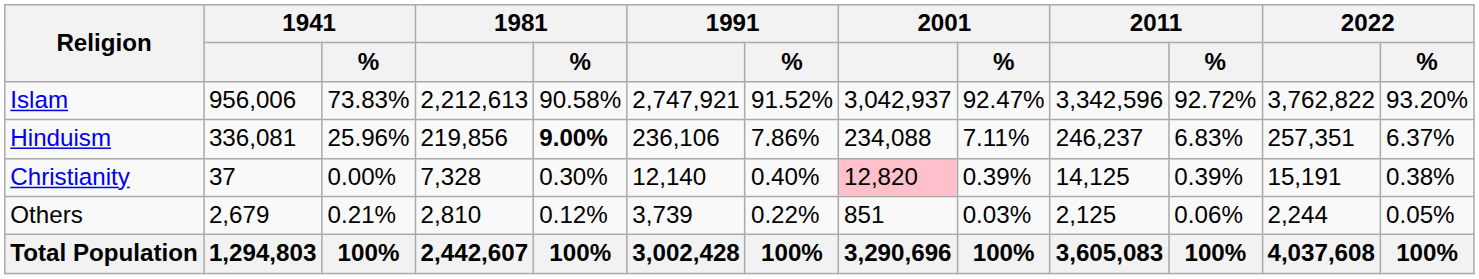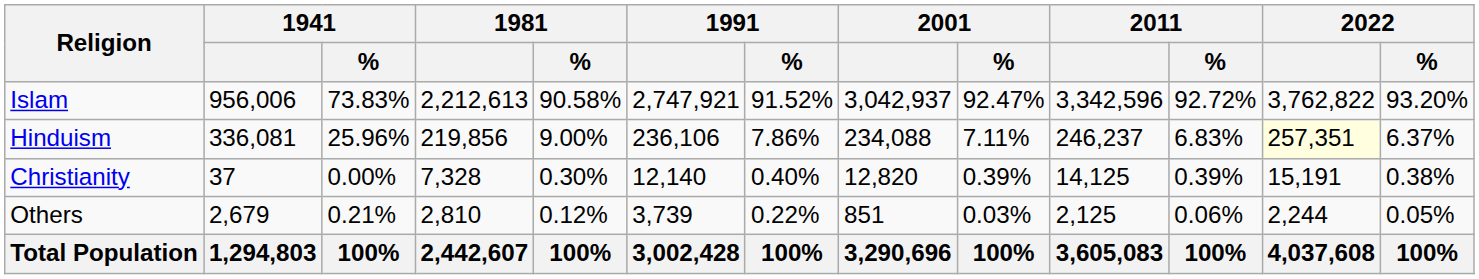(574, 138) bold -> (574, 138) normal
(1311, 138) no background -> (1311, 138) lightyellow background
(881, 176) pink background -> (881, 176) no background
